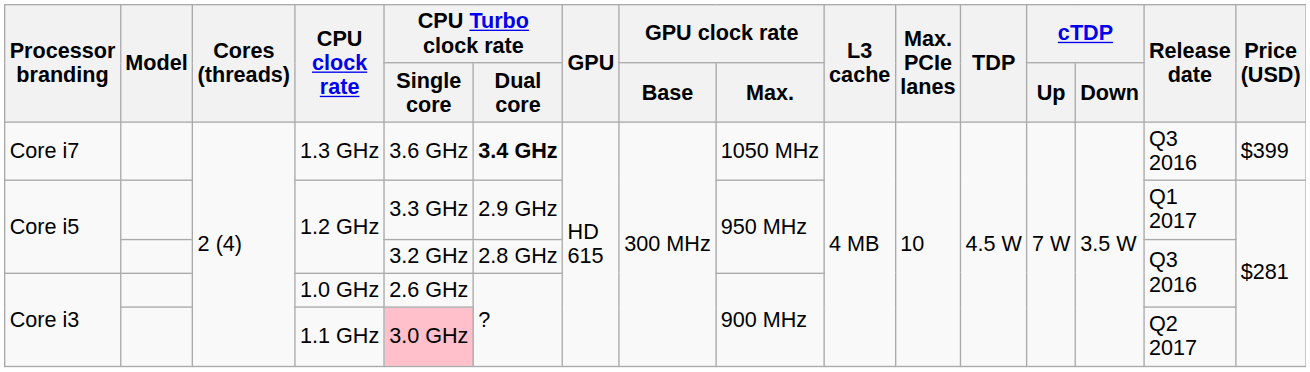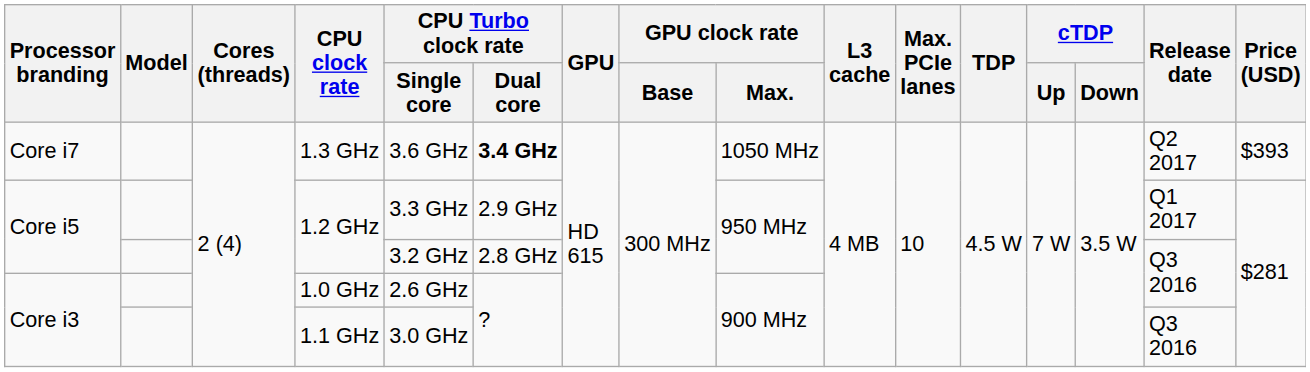(1173, 150) Q3 2016 -> (1173, 150) Q2 2017
(1265, 150) $399 -> (1265, 150) $393
(429, 336) pink background -> (429, 336) no background
(1173, 336) Q2 2017 -> (1173, 336) Q3 2016
